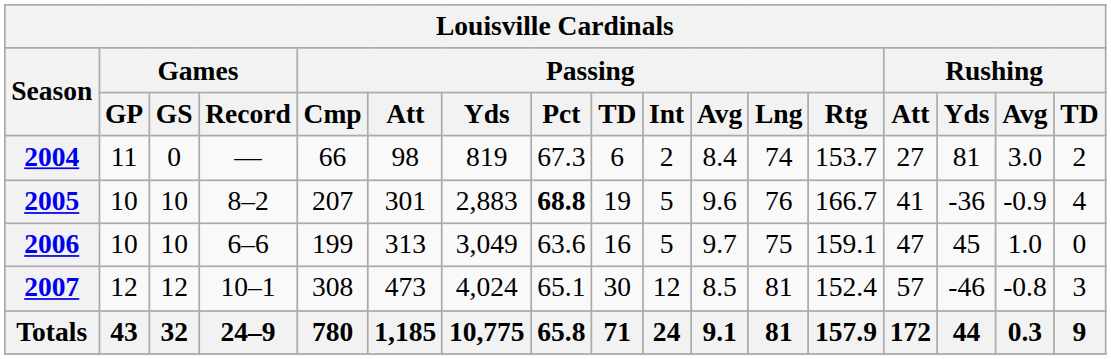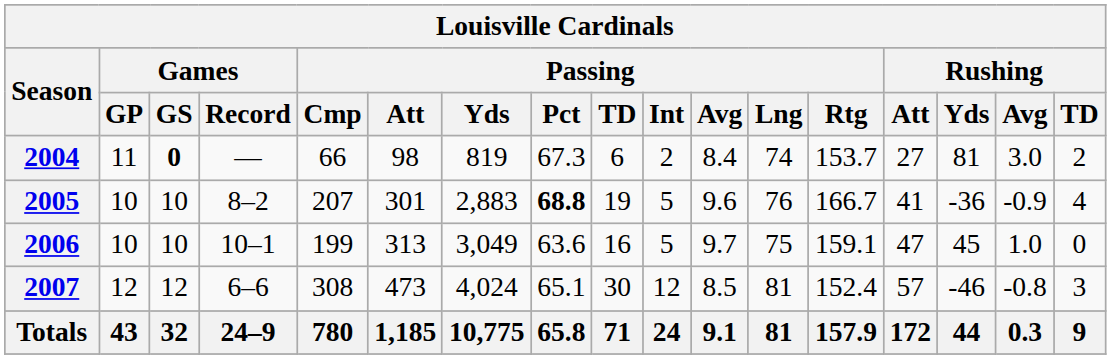(174, 157) normal -> (174, 157) bold
(248, 244) 6–6 -> (248, 244) 10–1
(248, 288) 10–1 -> (248, 288) 6–6
